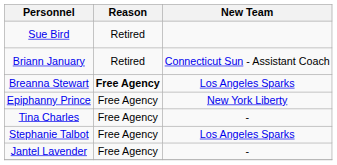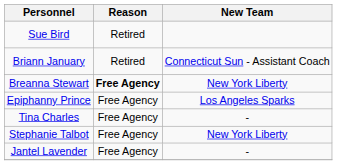(247, 83) Los Angeles Sparks -> (247, 83) New York Liberty
(247, 100) New York Liberty -> (247, 100) Los Angeles Sparks
(247, 134) Los Angeles Sparks -> (247, 134) New York Liberty
